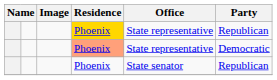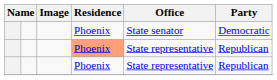(92, 30) gold background -> (92, 30) no background
(170, 30) State representative -> (155, 30) State senator
(243, 30) Republican -> (244, 30) Democratic
(244, 48) Democratic -> (243, 48) Republican
(155, 65) State senator -> (170, 65) State representative
